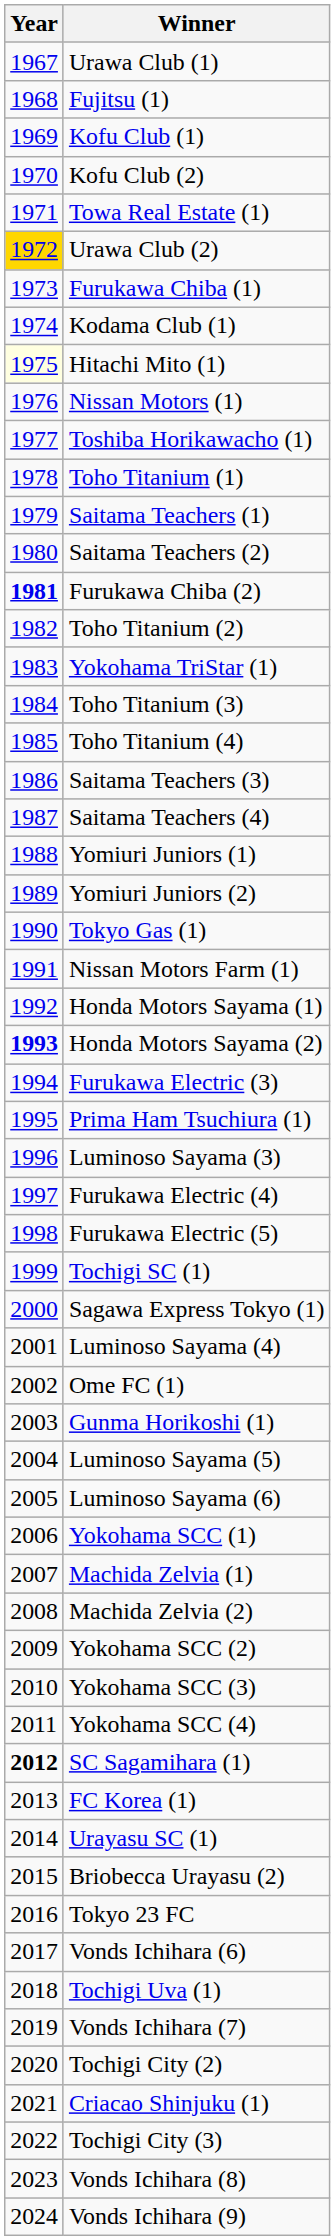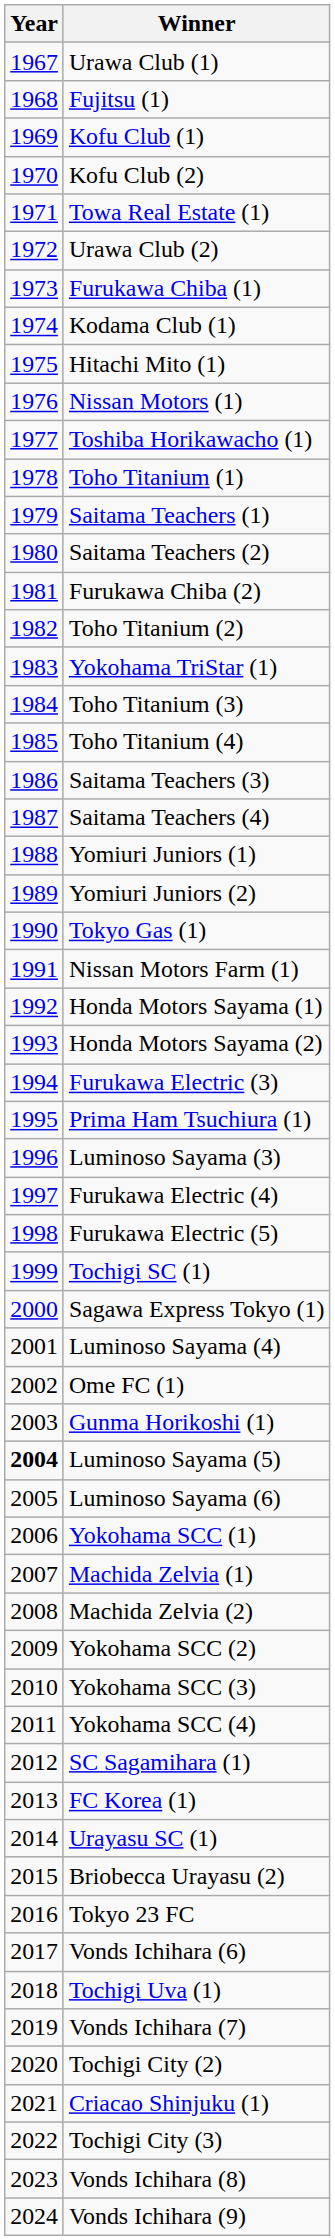(34, 250) gold background -> (34, 250) no background
(34, 363) lightyellow background -> (34, 363) no background
(34, 590) bold -> (34, 590) normal
(34, 1044) bold -> (34, 1044) normal
(34, 1460) normal -> (34, 1460) bold
(34, 1762) bold -> (34, 1762) normal
